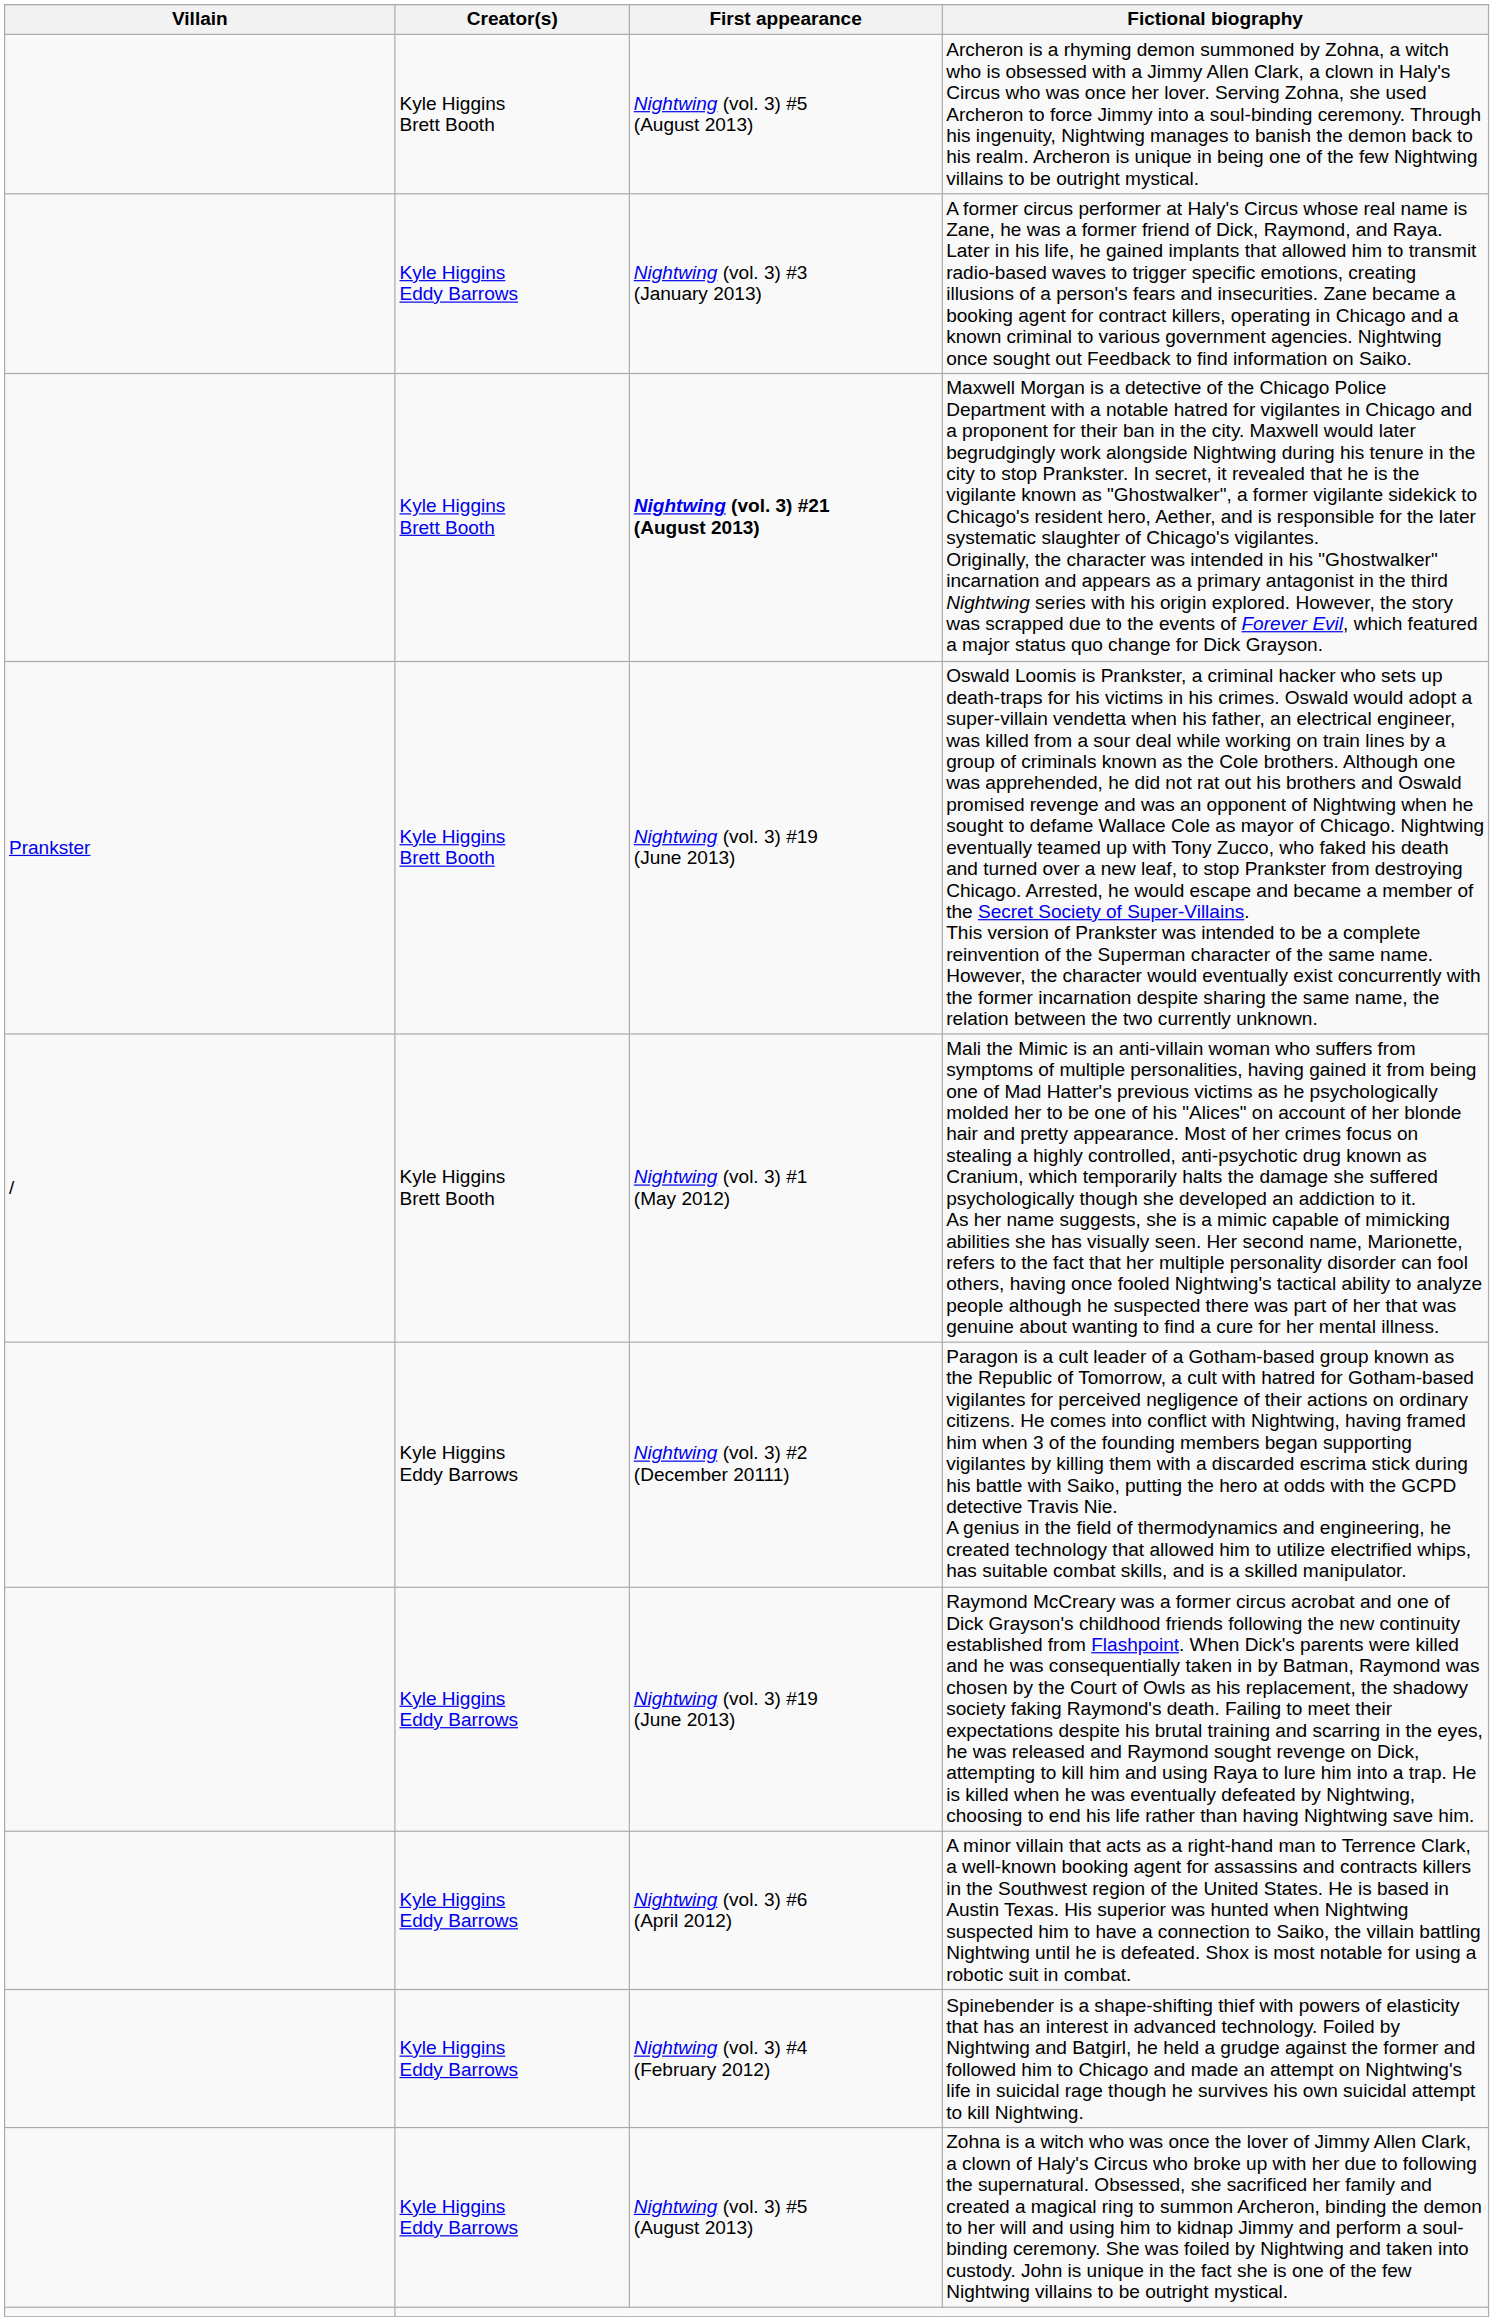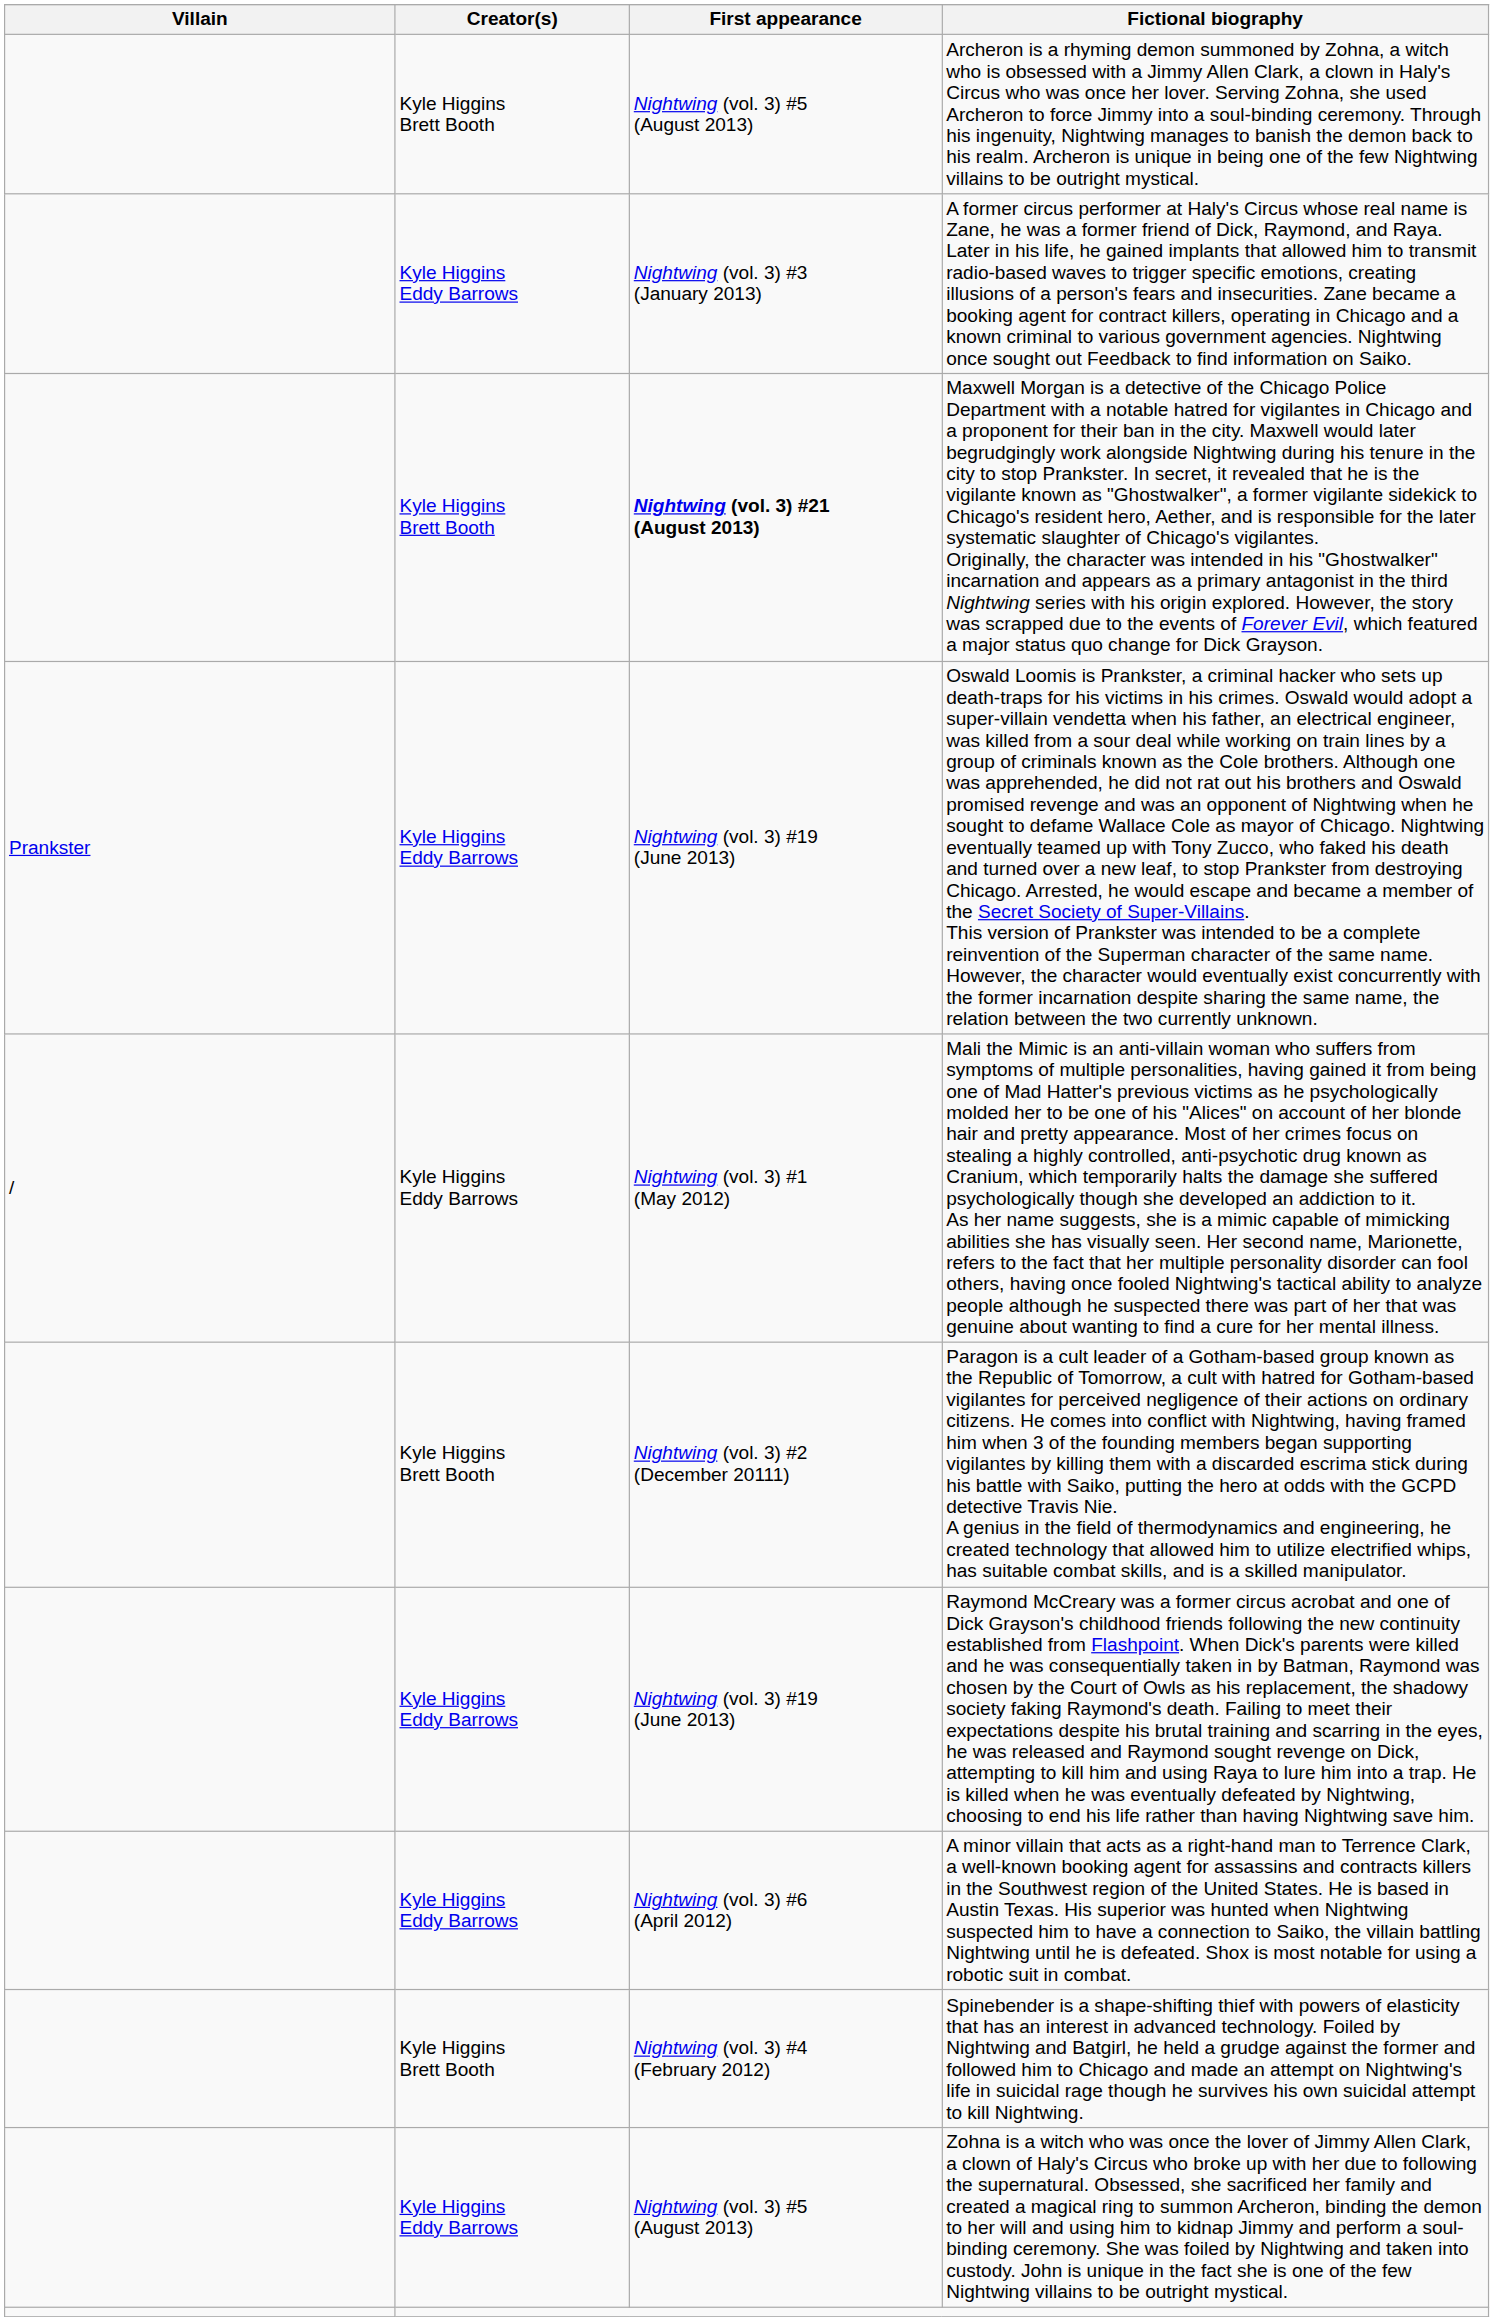(452, 847) Kyle Higgins Brett Booth -> (459, 847) Kyle Higgins Eddy Barrows
(452, 1188) Kyle Higgins Brett Booth -> (459, 1188) Kyle Higgins Eddy Barrows
(459, 1464) Kyle Higgins Eddy Barrows -> (452, 1464) Kyle Higgins Brett Booth
(459, 2058) Kyle Higgins Eddy Barrows -> (452, 2058) Kyle Higgins Brett Booth
